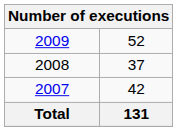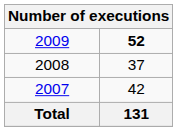(136, 41) normal -> (136, 41) bold
